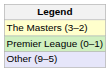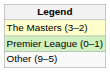(32, 59) lavender background -> (32, 59) no background
